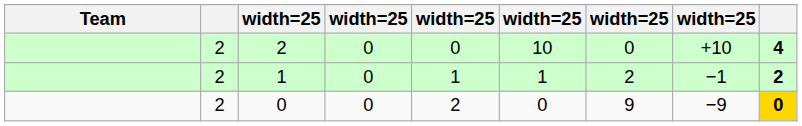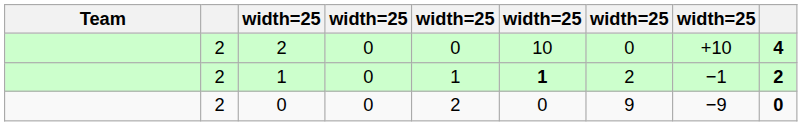(542, 76) normal -> (542, 76) bold
(778, 105) gold background -> (778, 105) no background
